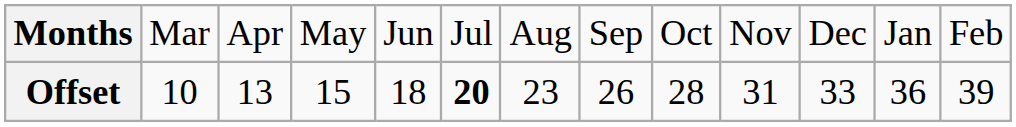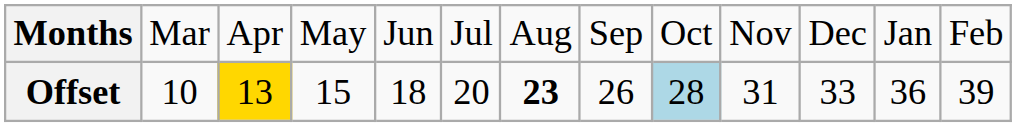(255, 90) no background -> (255, 90) gold background
(472, 90) bold -> (472, 90) normal
(541, 90) normal -> (541, 90) bold
(686, 90) no background -> (686, 90) lightblue background
